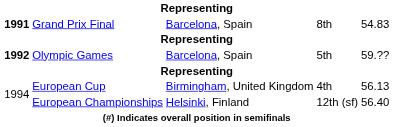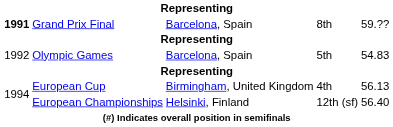(375, 24) 54.83 -> (375, 24) 59.??
(17, 55) bold -> (17, 55) normal
(375, 55) 59.?? -> (375, 55) 54.83
